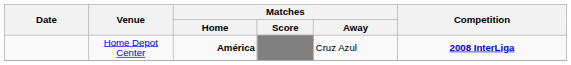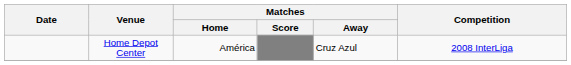(236, 48) bold -> (237, 48) normal
(482, 48) bold -> (482, 48) normal
